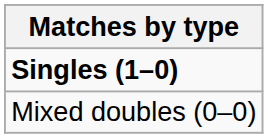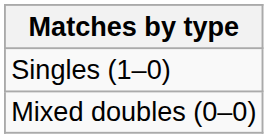(95, 69) bold -> (91, 69) normal
